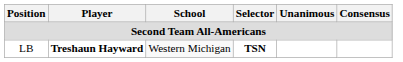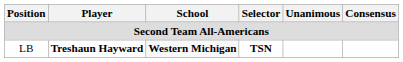(190, 48) normal -> (192, 48) bold
